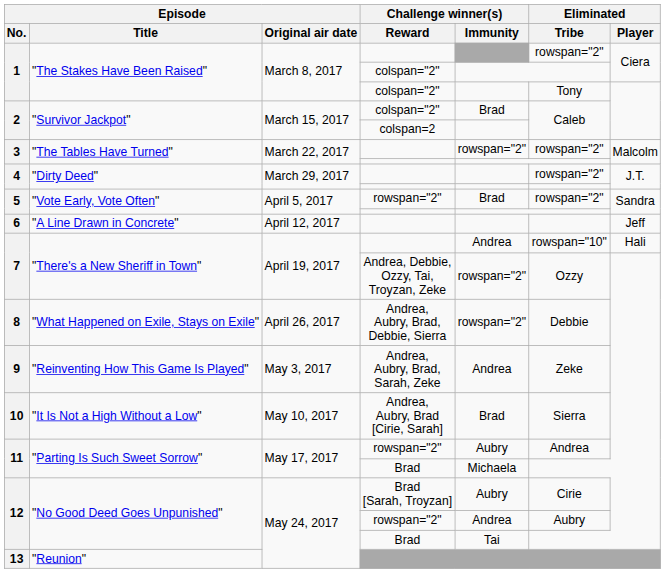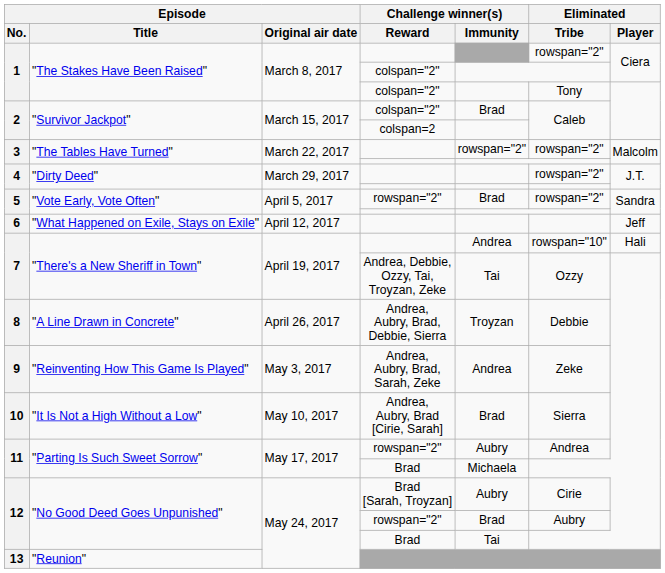(105, 223) "A Line Drawn in Concrete" -> (146, 223) "What Happened on Exile, Stays on Exile"
(492, 276) rowspan="2" -> (492, 276) Tai
(146, 322) "What Happened on Exile, Stays on Exile" -> (105, 322) "A Line Drawn in Concrete"
(492, 322) rowspan="2" -> (492, 322) Troyzan
(492, 520) Andrea -> (492, 520) Brad
